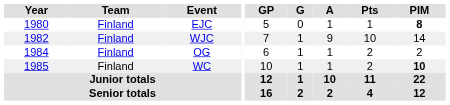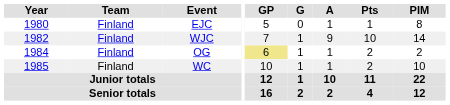(419, 24) bold -> (419, 24) normal
(266, 52) no background -> (266, 52) khaki background
(419, 66) bold -> (419, 66) normal
